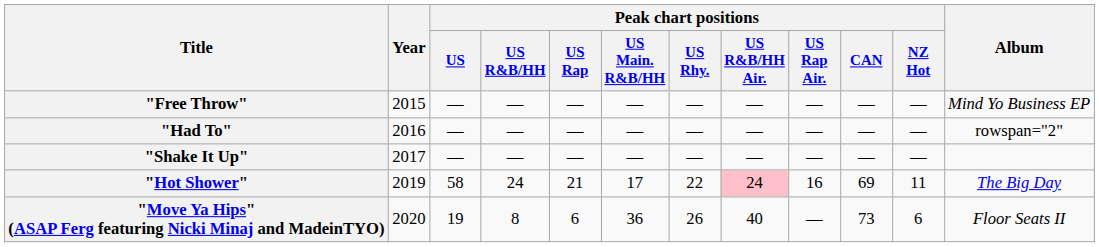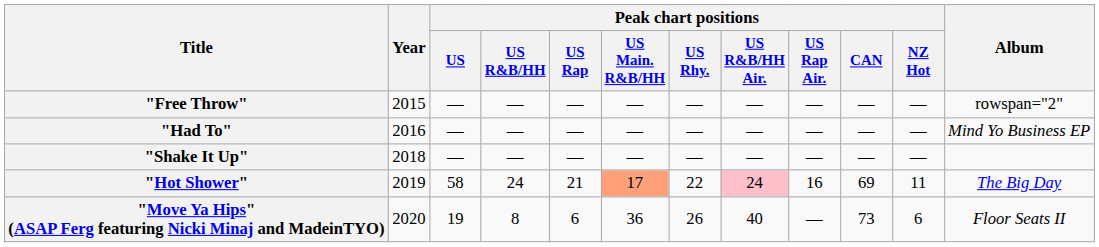(1019, 104) Mind Yo Business EP -> (1019, 104) rowspan="2"
(1019, 130) rowspan="2" -> (1019, 130) Mind Yo Business EP
(409, 156) 2017 -> (409, 156) 2018
(635, 183) no background -> (635, 183) lightsalmon background
